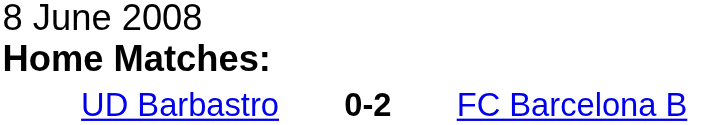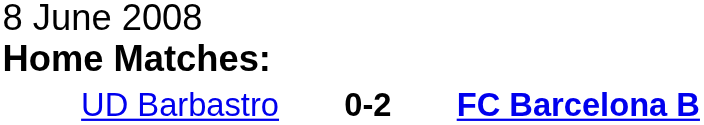(572, 105) normal -> (578, 105) bold
